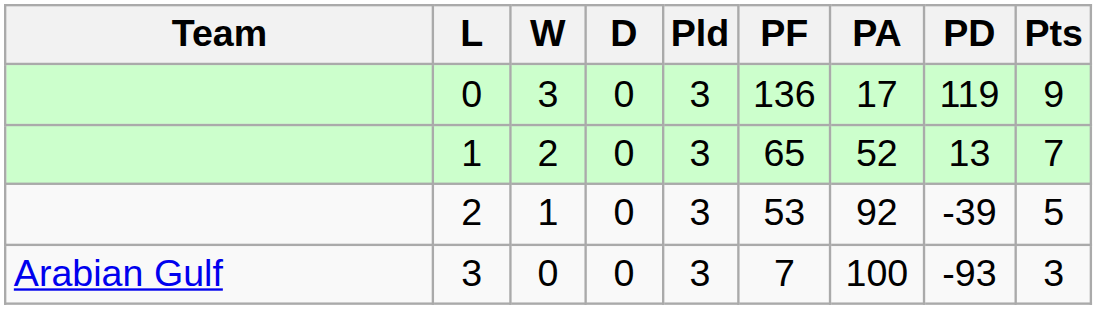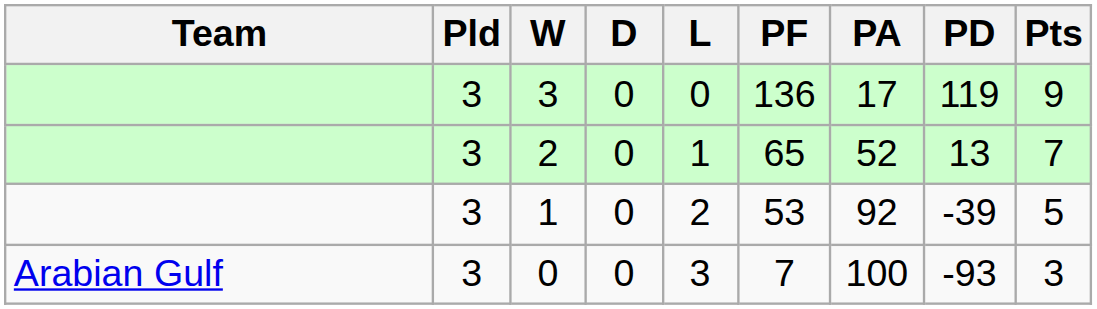columns swapped: (700, 34) <-> (472, 34)
